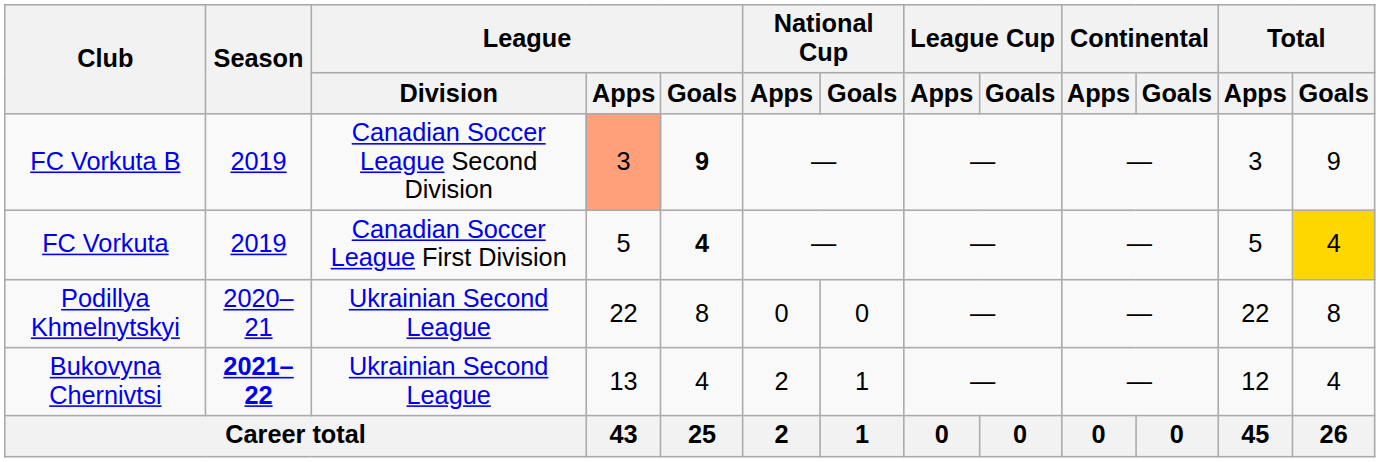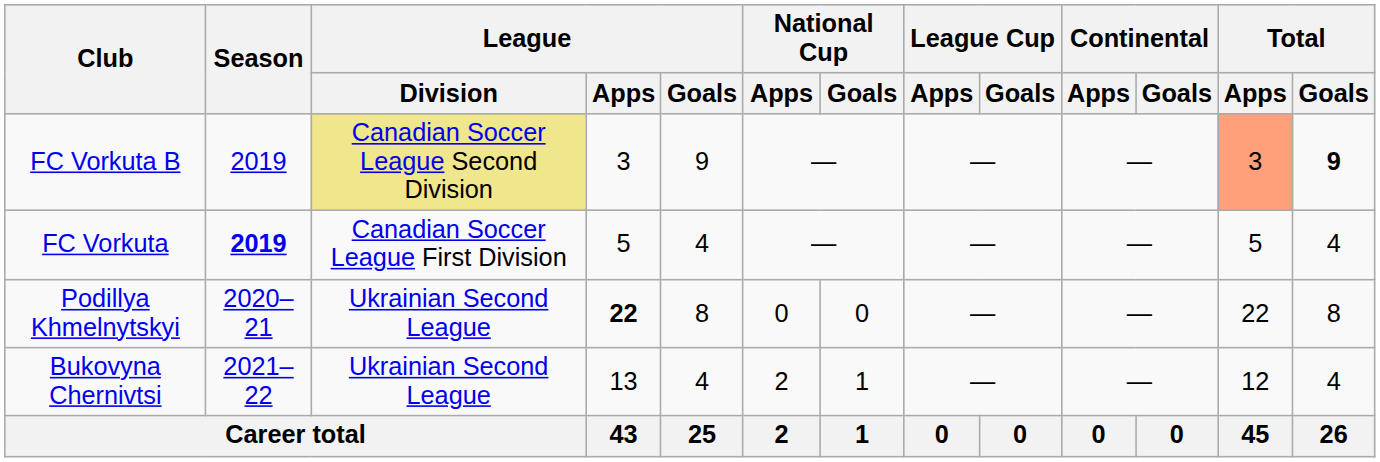(449, 161) no background -> (449, 161) khaki background
(624, 161) lightsalmon background -> (624, 161) no background
(702, 161) bold -> (702, 161) normal
(1255, 161) no background -> (1255, 161) lightsalmon background
(1334, 161) normal -> (1334, 161) bold
(259, 244) normal -> (259, 244) bold
(702, 244) bold -> (702, 244) normal
(1334, 244) gold background -> (1334, 244) no background
(624, 312) normal -> (624, 312) bold
(259, 381) bold -> (259, 381) normal
